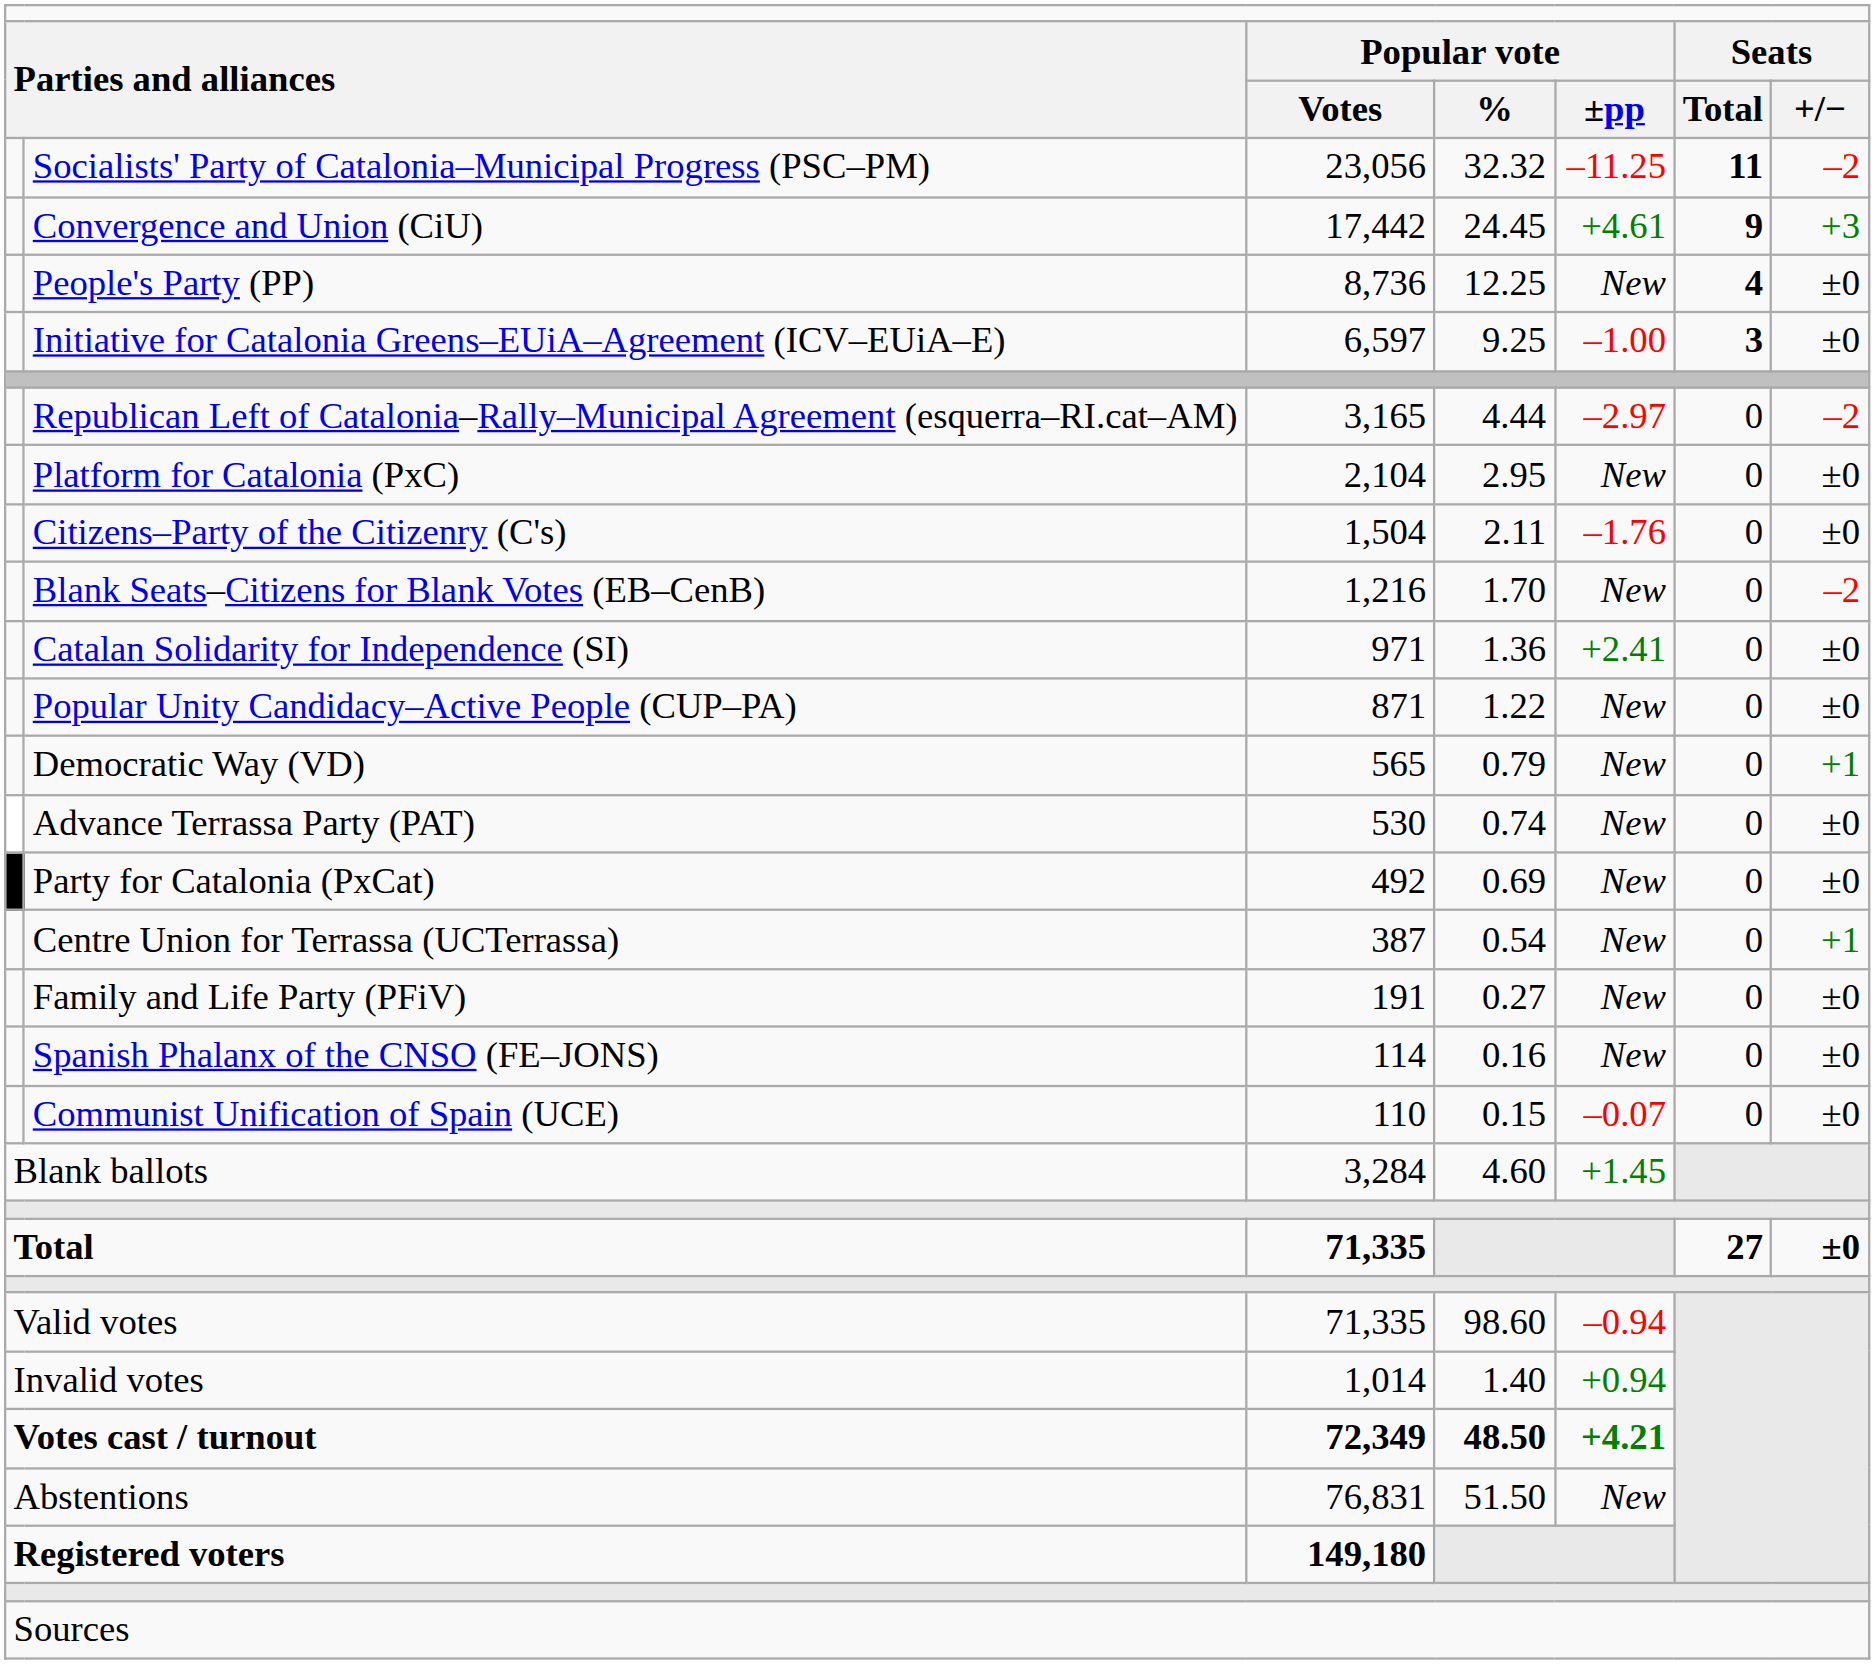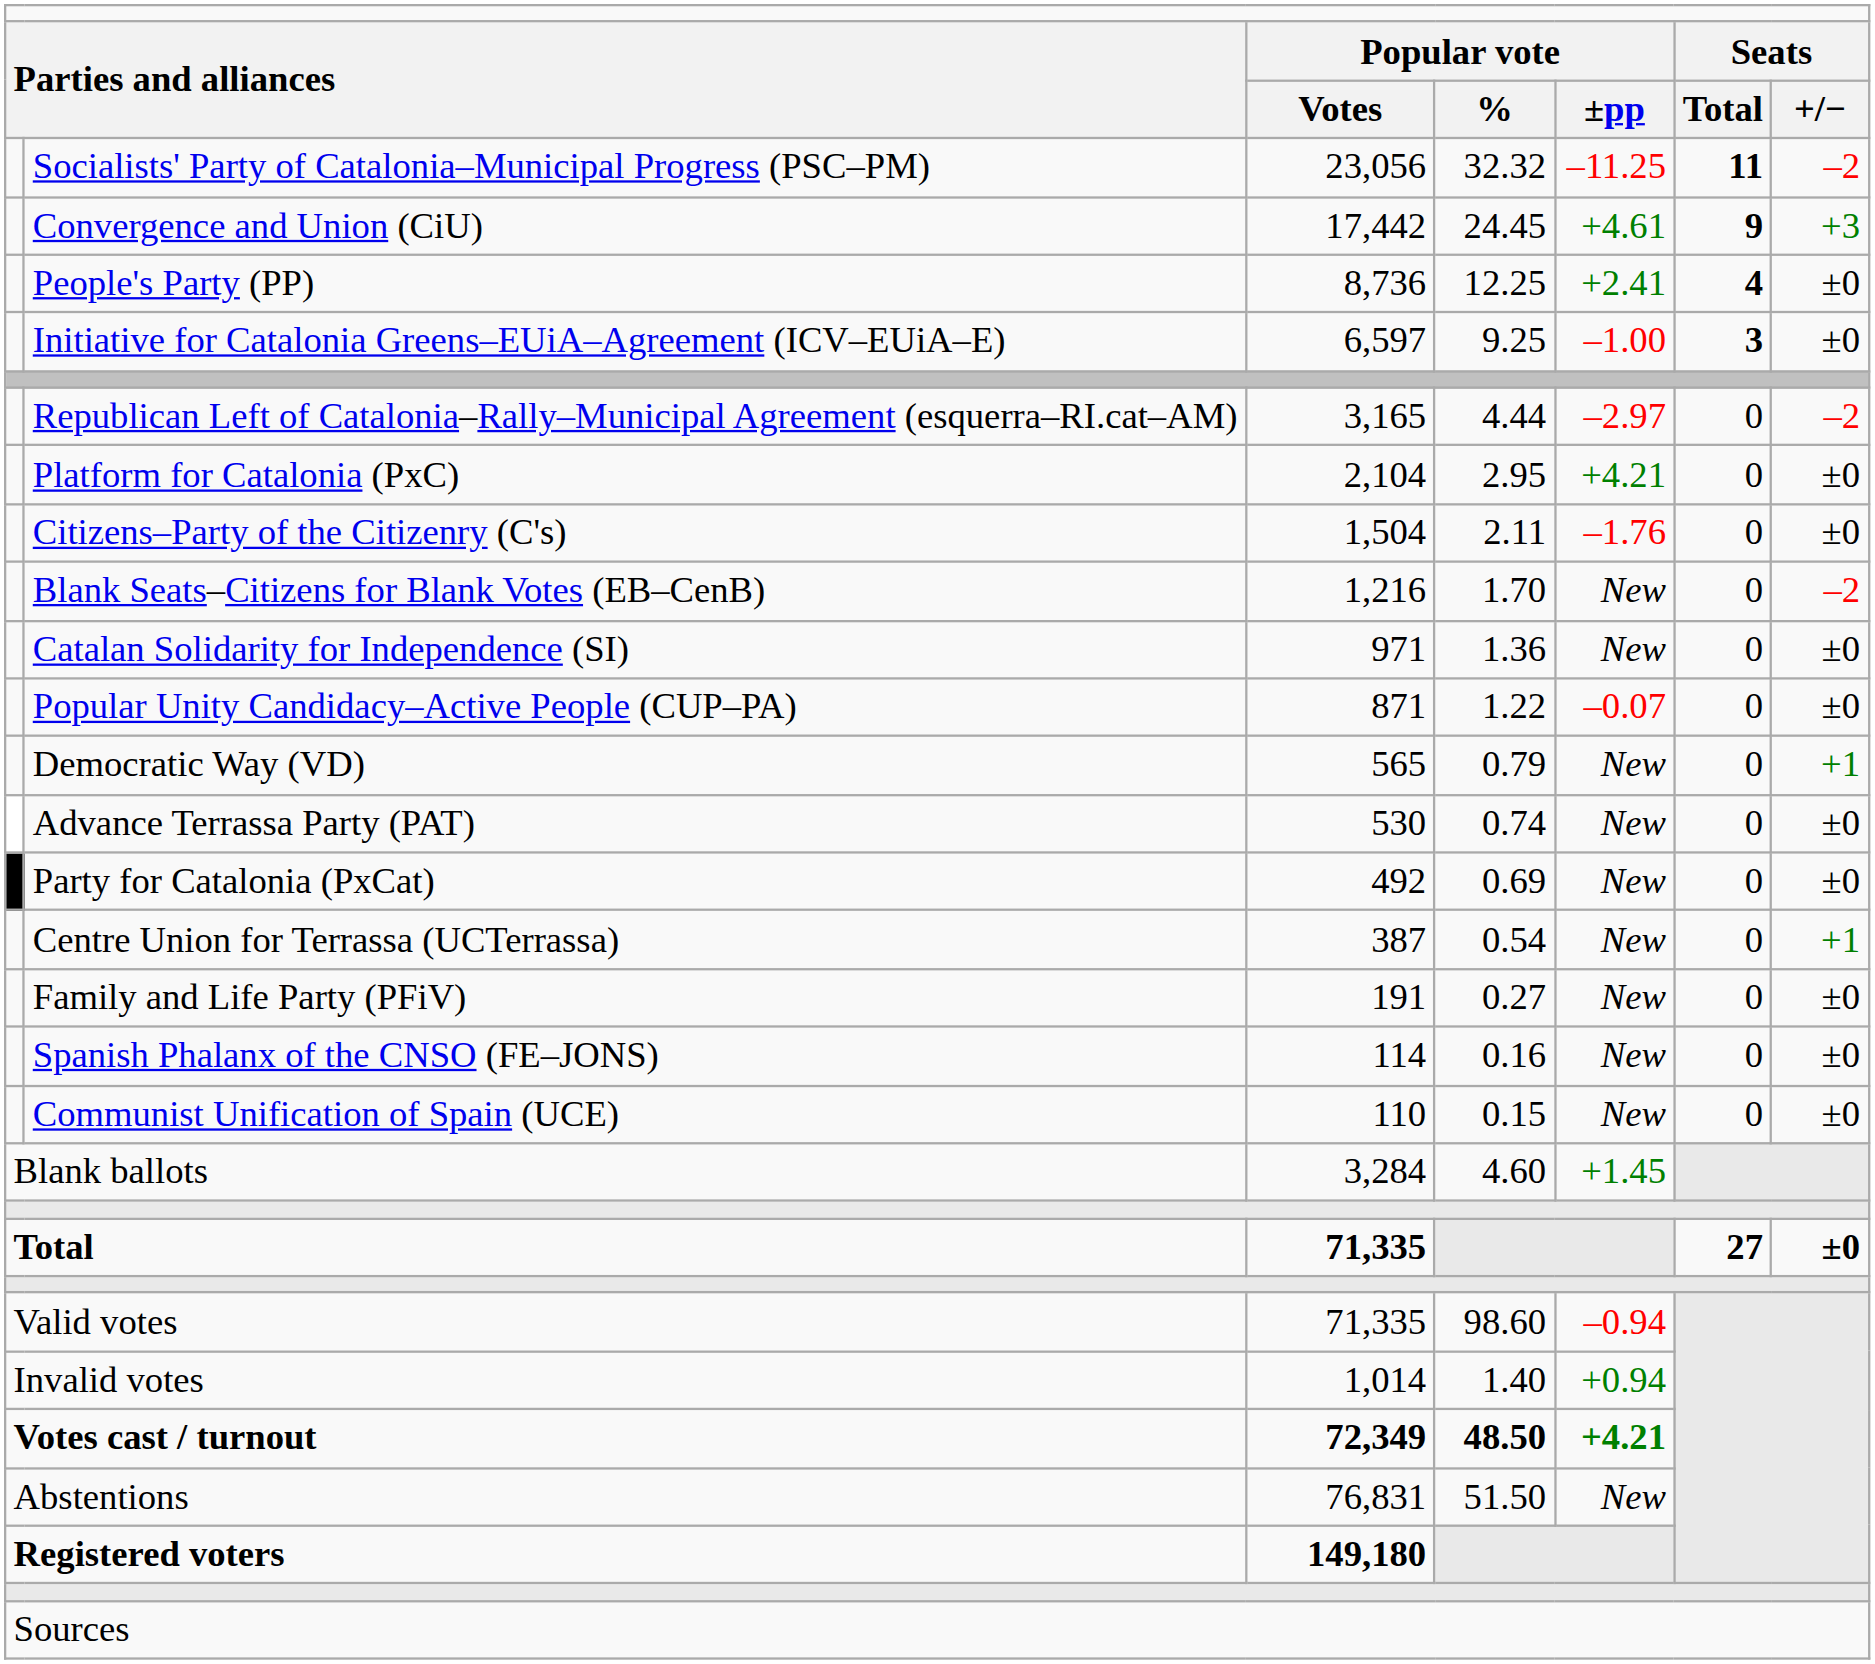(1633, 282) New -> (1624, 282) +2.41
(1633, 474) New -> (1624, 474) +4.21
(1624, 648) +2.41 -> (1633, 648) New
(1633, 706) New -> (1625, 706) –0.07
(1625, 1113) –0.07 -> (1633, 1113) New
